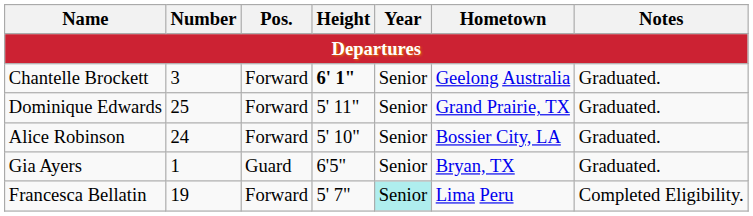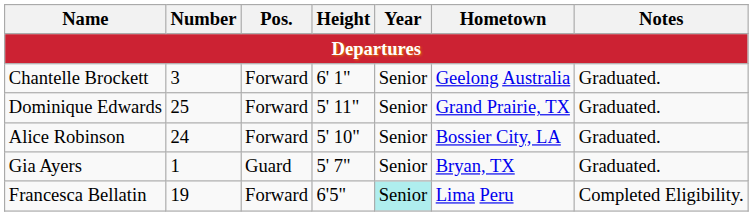(336, 78) bold -> (334, 78) normal
(331, 166) 6'5" -> (334, 166) 5' 7"
(334, 195) 5' 7" -> (331, 195) 6'5"
